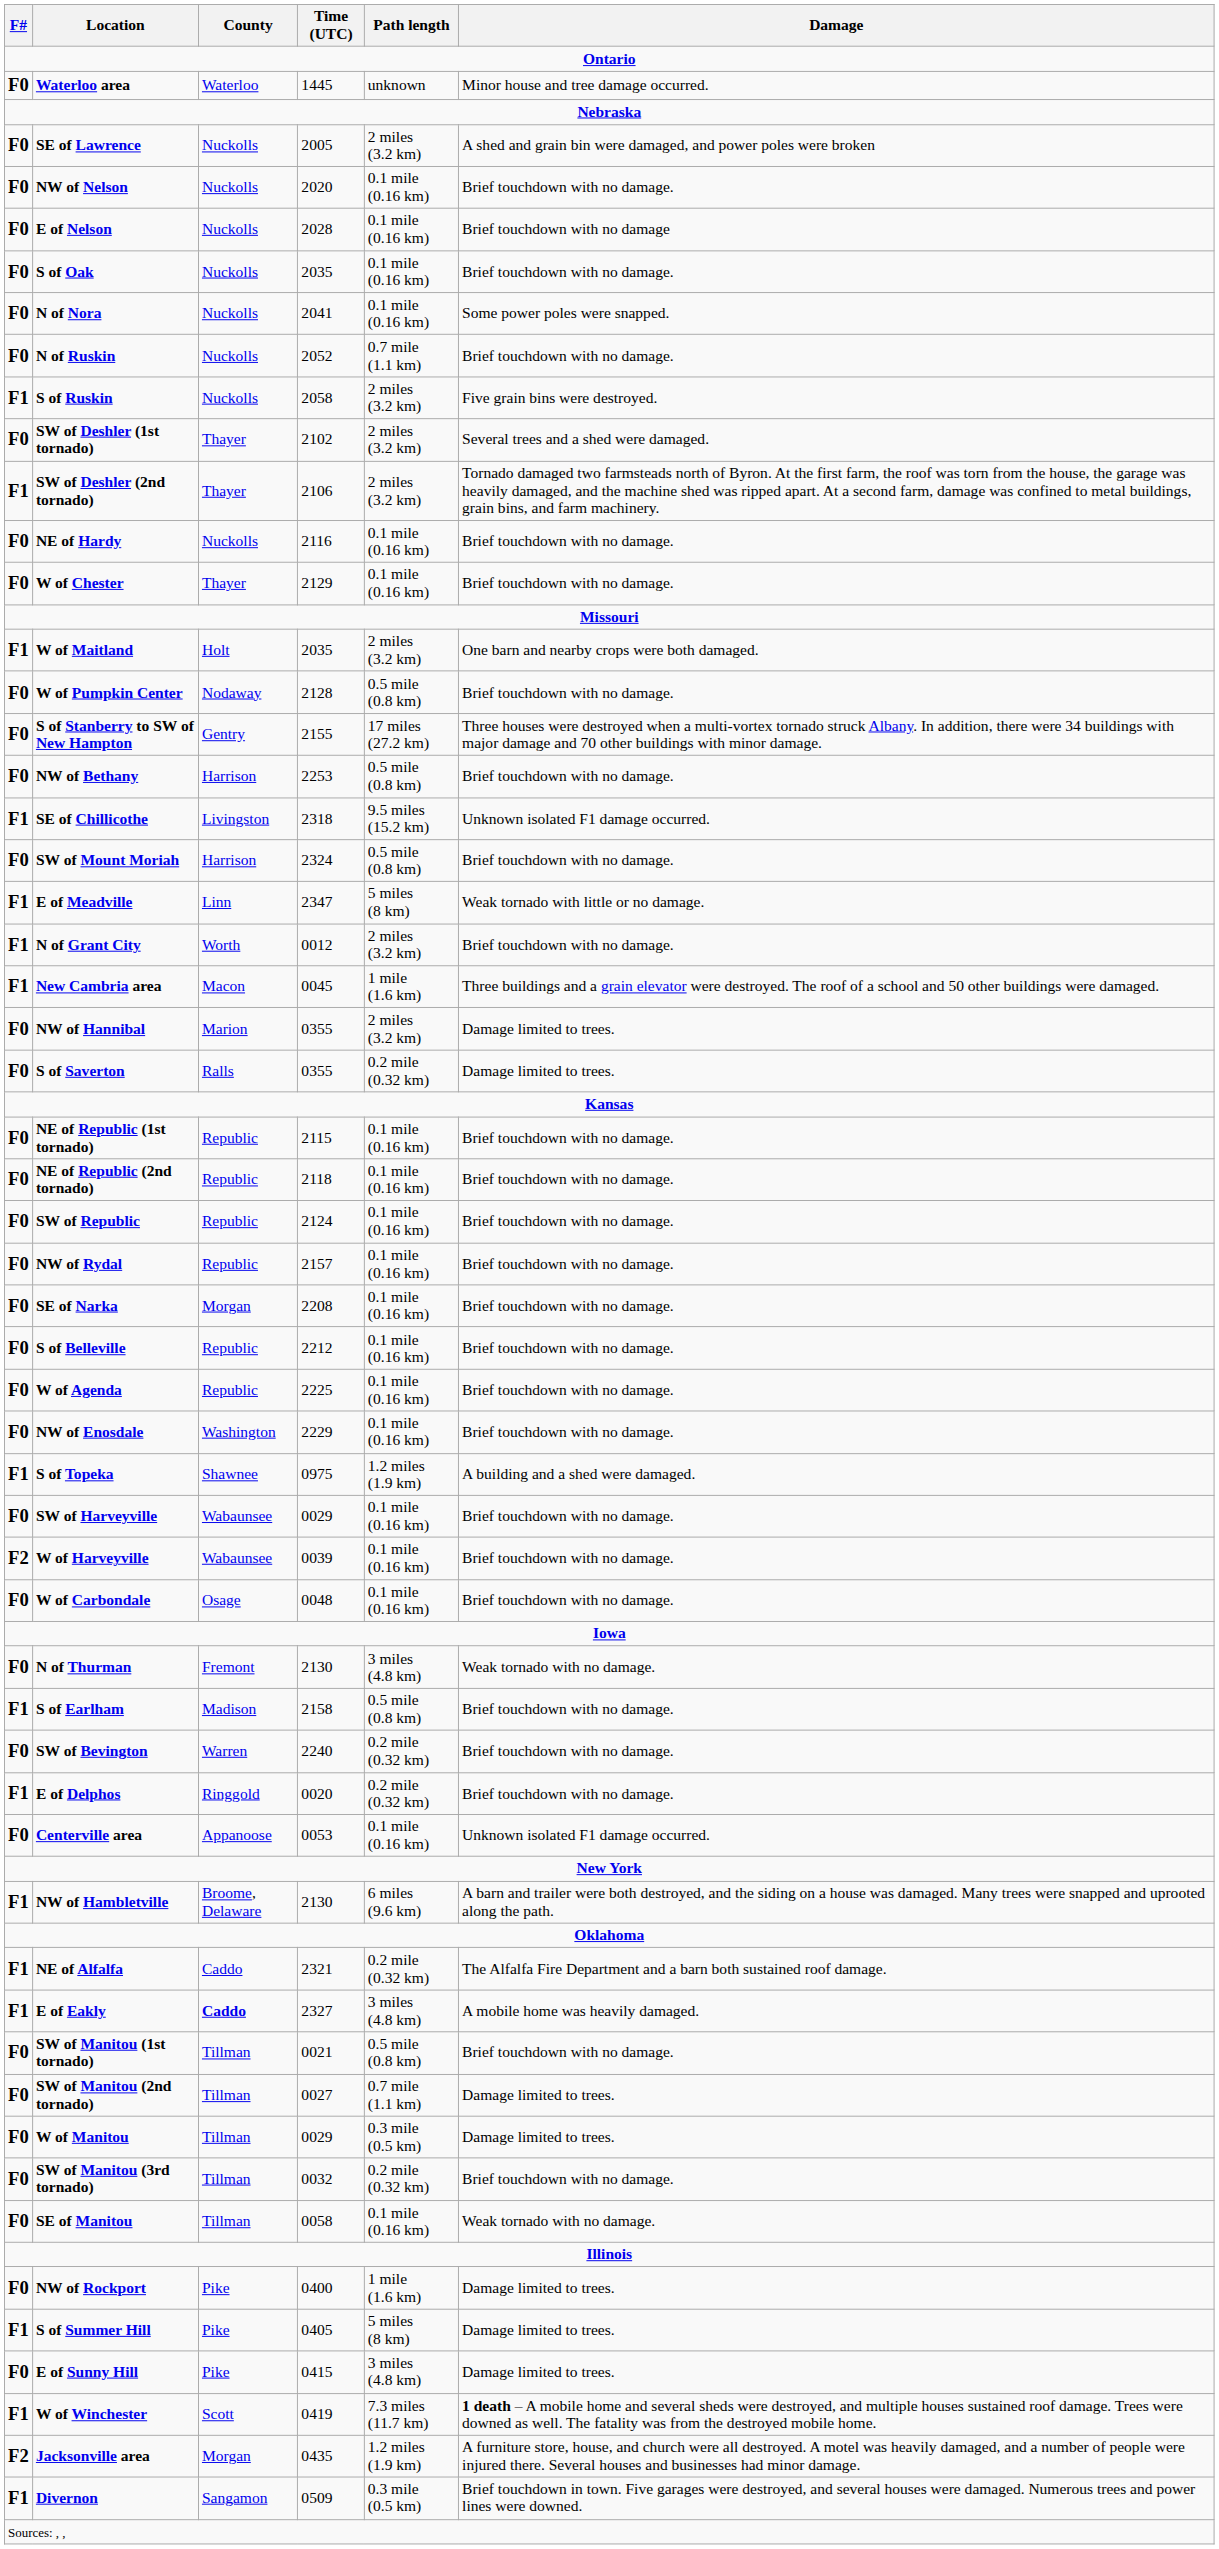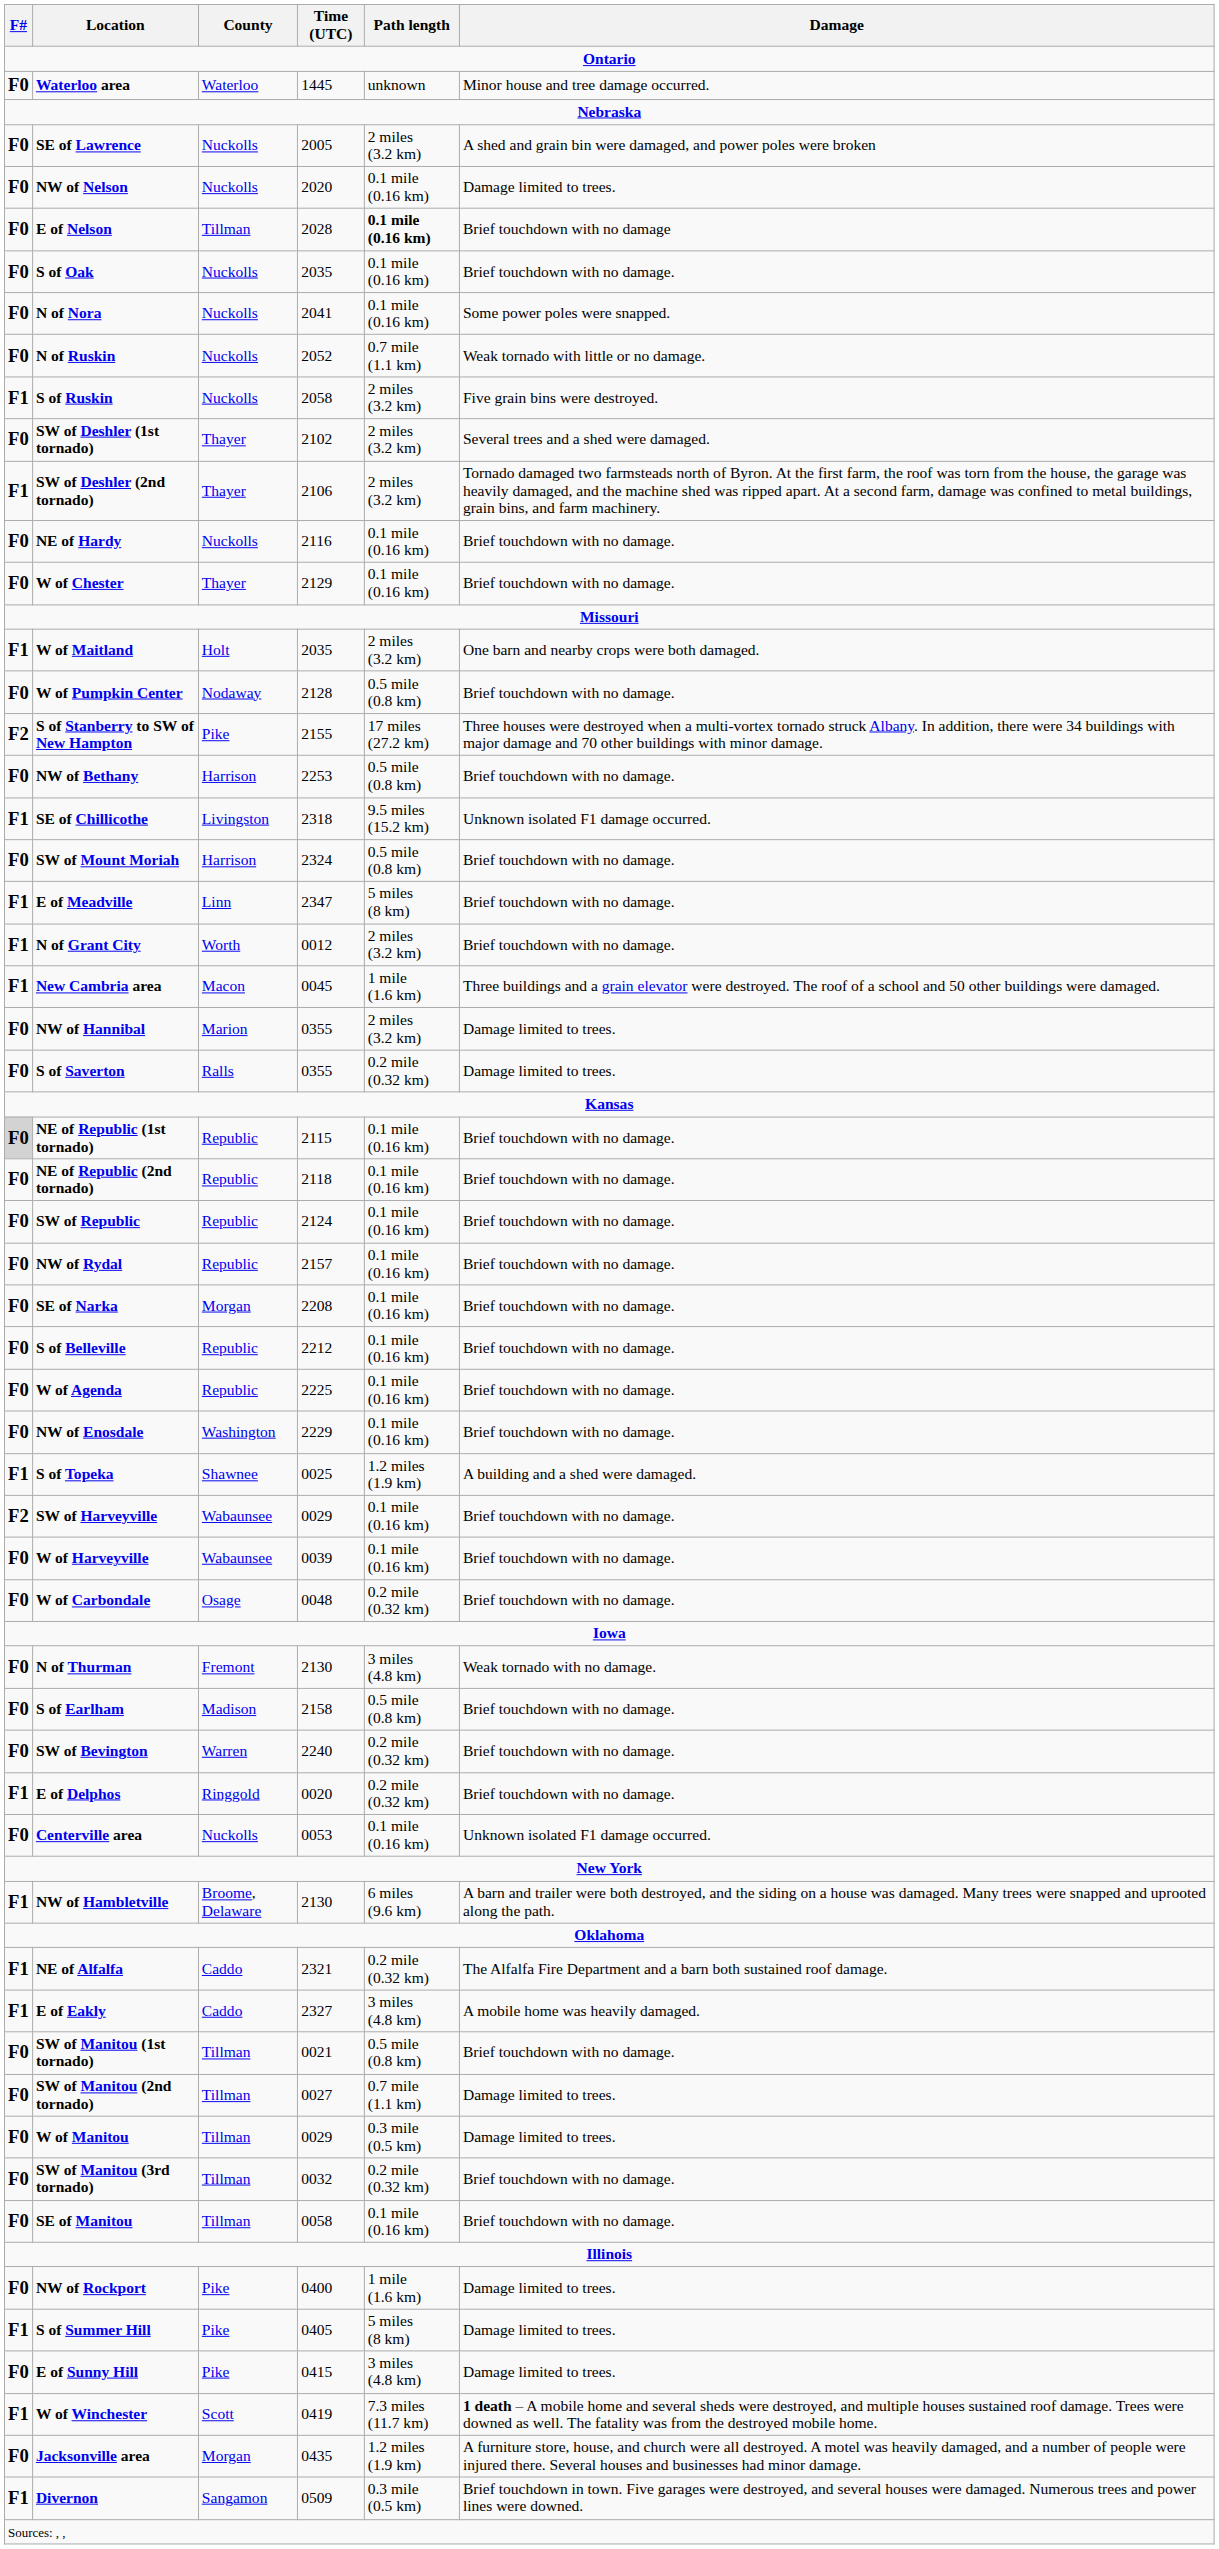(568, 187) Brief touchdown with no damage. -> (539, 187) Damage limited to trees.
(230, 229) Nuckolls -> (226, 229) Tillman
(398, 229) normal -> (399, 229) bold
(568, 355) Brief touchdown with no damage. -> (584, 355) Weak tornado with little or no damage.
(18, 734) F0 -> (18, 734) F2
(223, 734) Gentry -> (216, 734) Pike
(583, 902) Weak tornado with little or no damage. -> (569, 902) Brief touchdown with no damage.
(18, 1137) no background -> (18, 1137) lightgrey background
(317, 1474) 0975 -> (317, 1474) 0025
(18, 1516) F0 -> (18, 1516) F2
(18, 1558) F2 -> (18, 1558) F0
(398, 1600) 0.1 mile (0.16 km) -> (398, 1600) 0.2 mile (0.32 km)
(18, 1709) F1 -> (18, 1709) F0
(237, 1835) Appanoose -> (230, 1835) Nuckolls
(224, 2010) bold -> (222, 2010) normal
(559, 2221) Weak tornado with no damage. -> (569, 2221) Brief touchdown with no damage.
(18, 2456) F2 -> (18, 2456) F0
